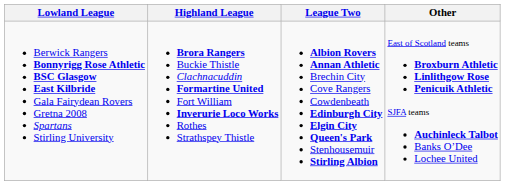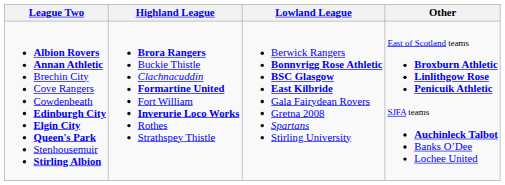columns swapped: (333, 13) <-> (76, 13)
